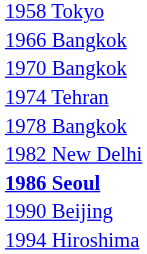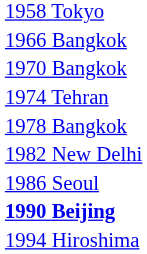(53, 183) bold -> (52, 183) normal
(59, 211) normal -> (60, 211) bold
